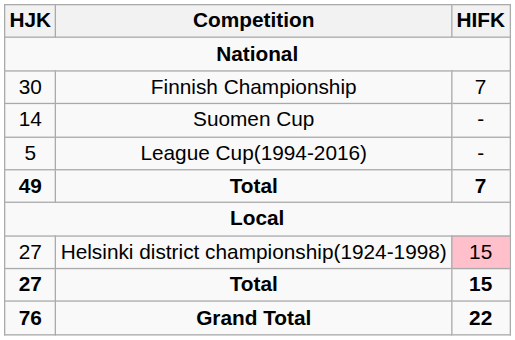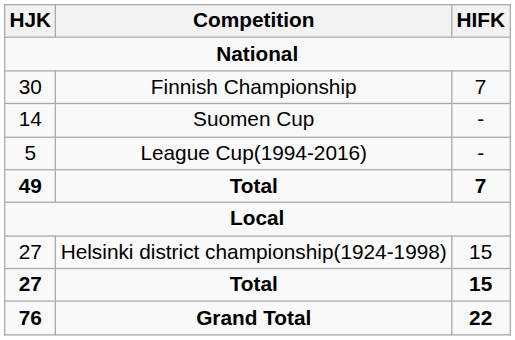(481, 251) pink background -> (481, 251) no background
